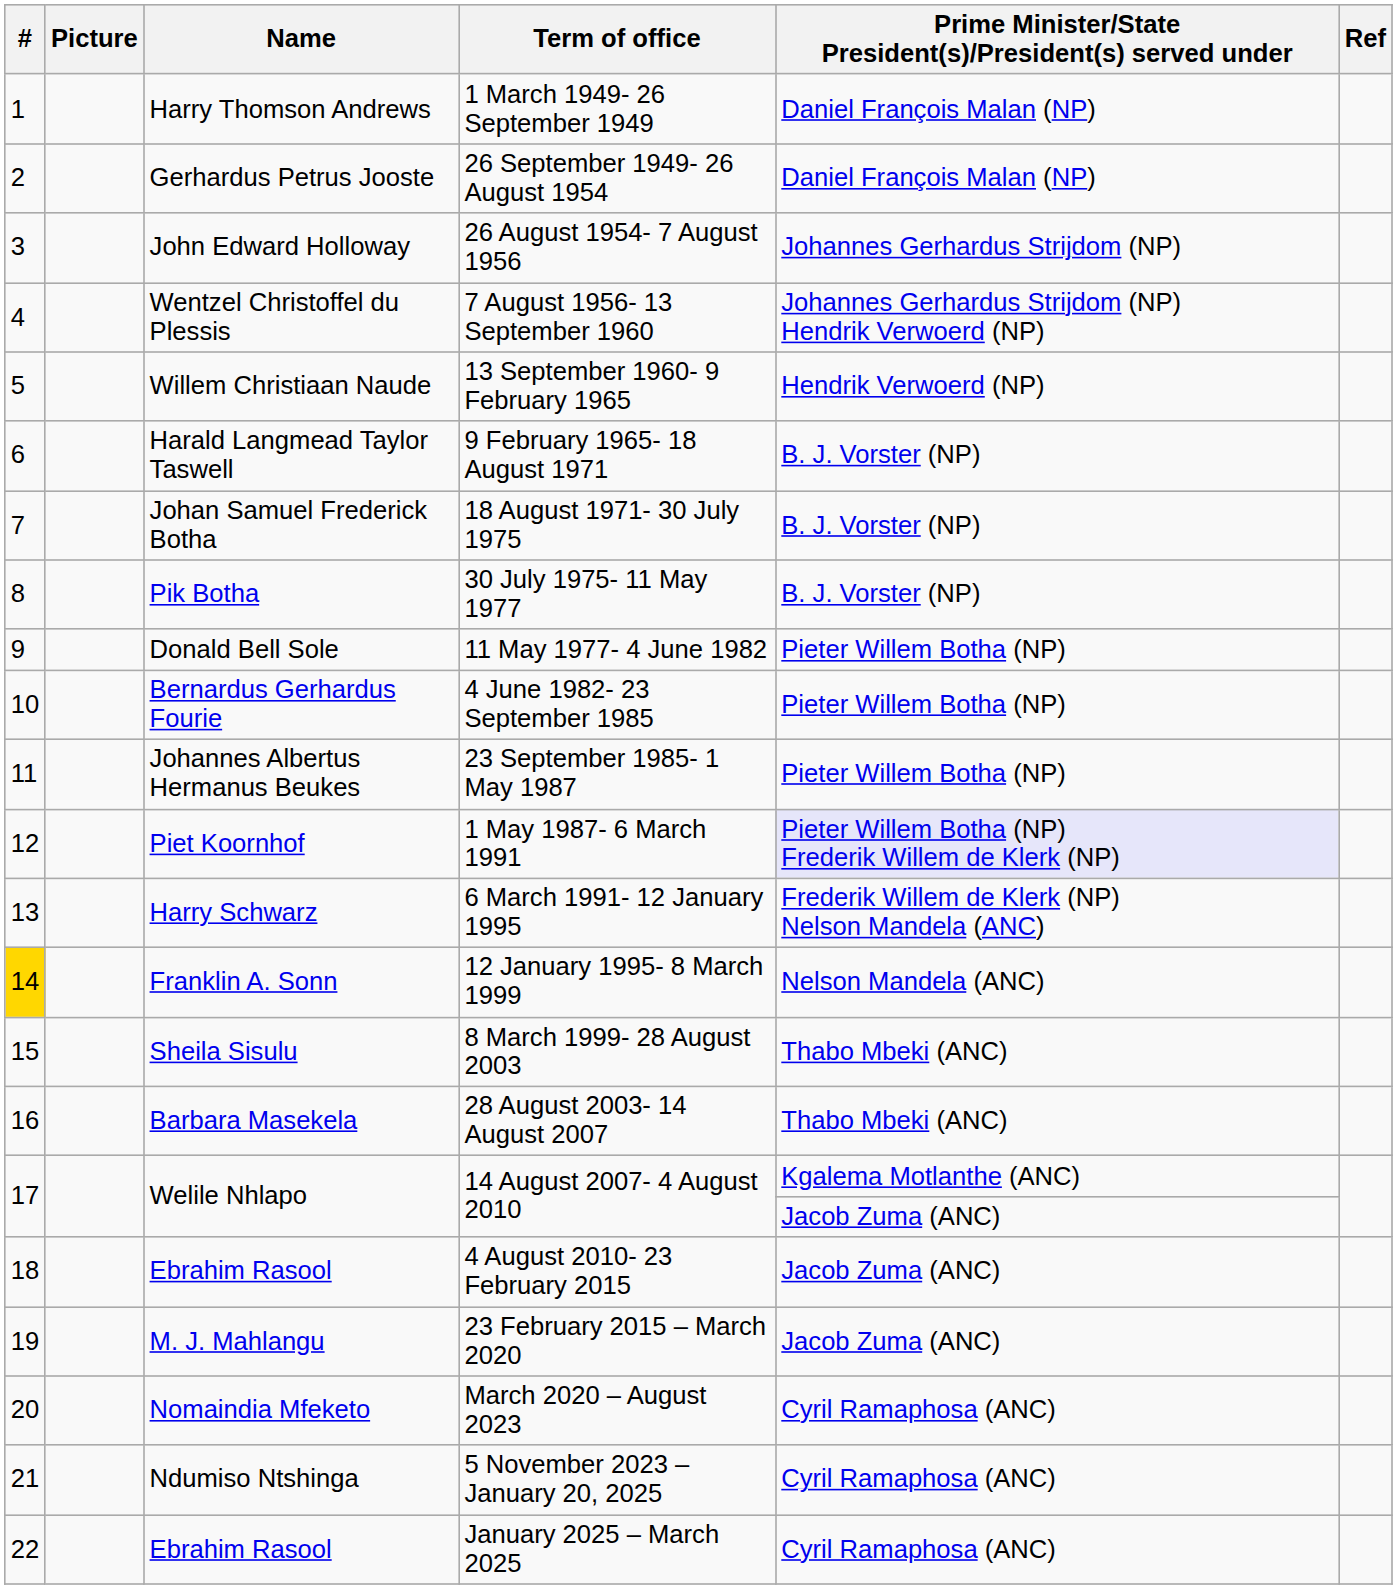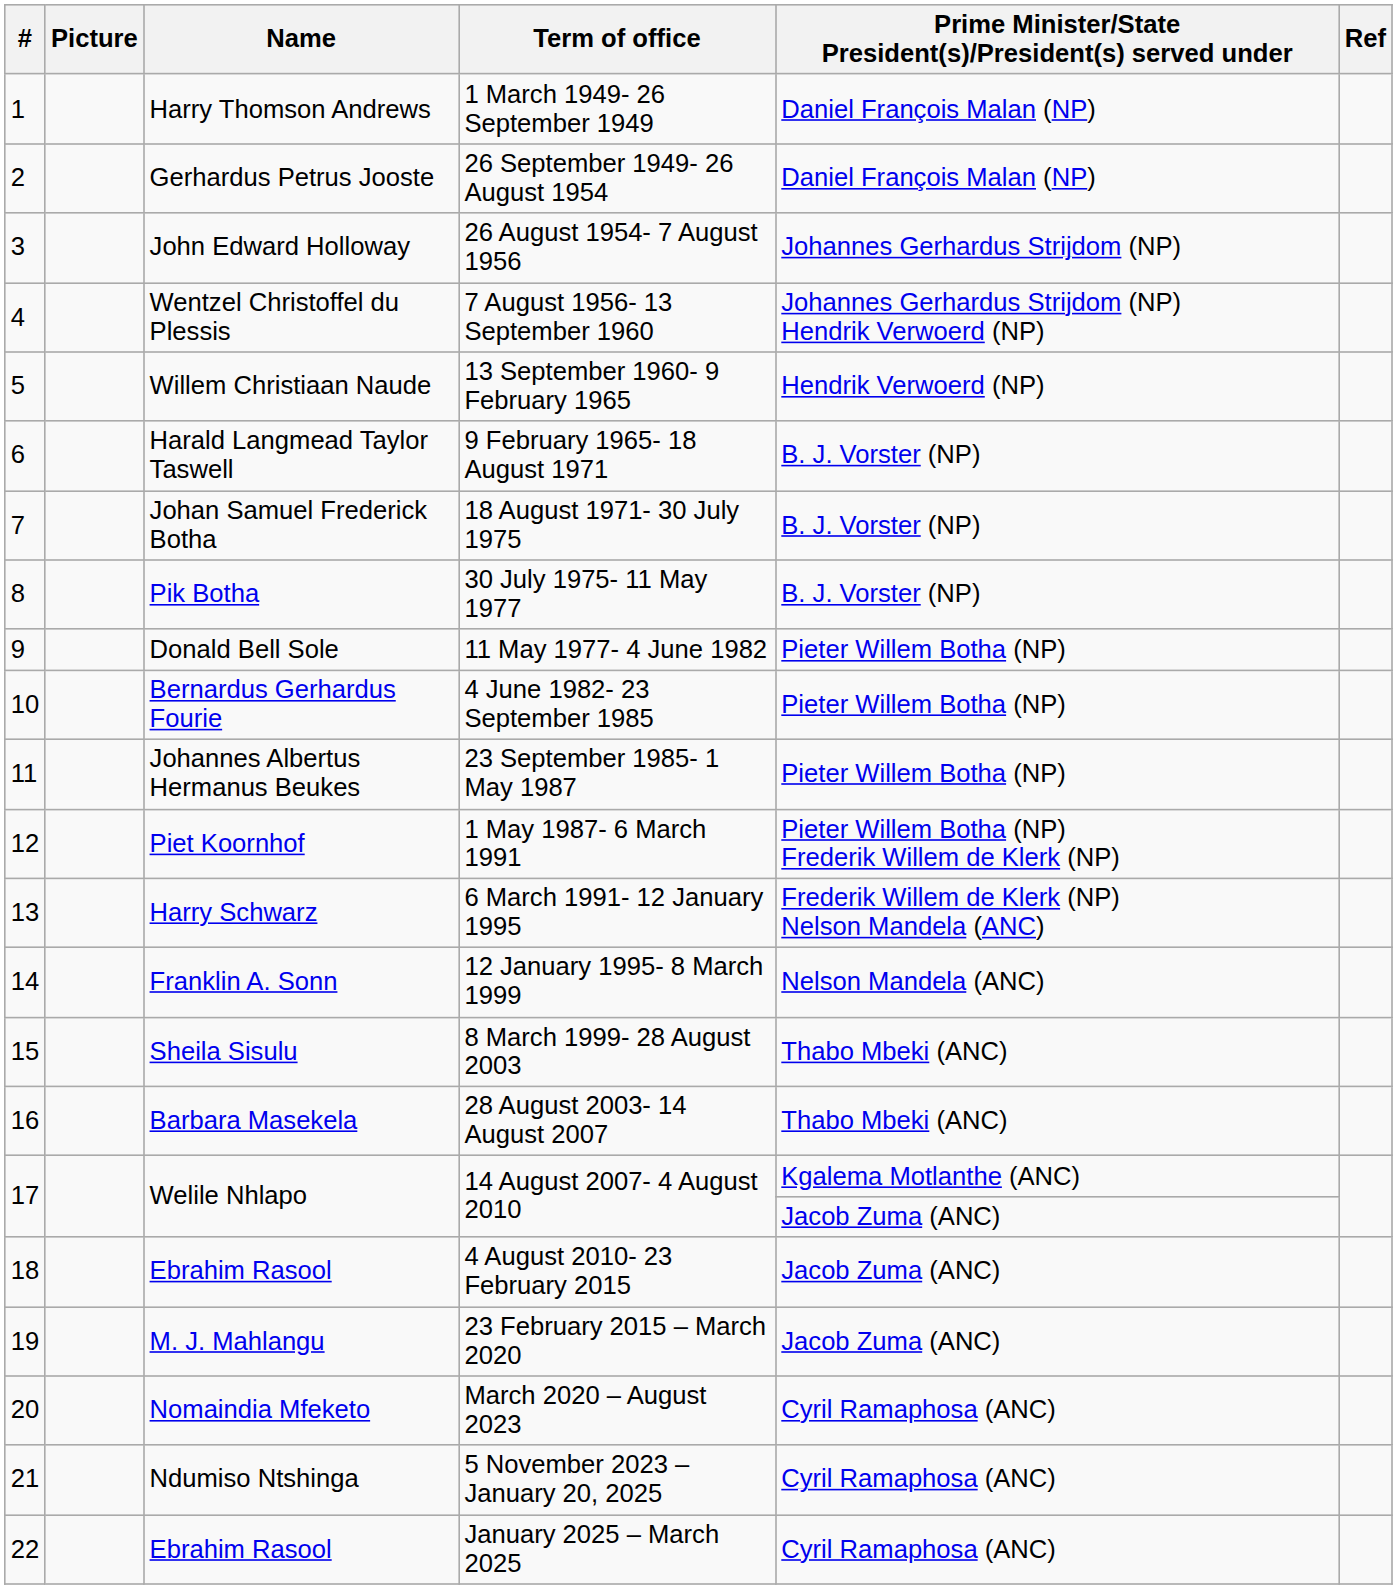(951, 843) lavender background -> (951, 843) no background
(25, 982) gold background -> (25, 982) no background
